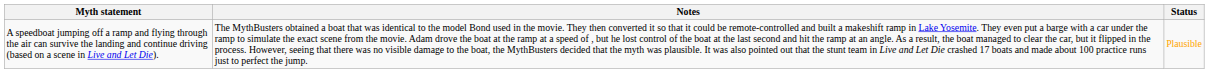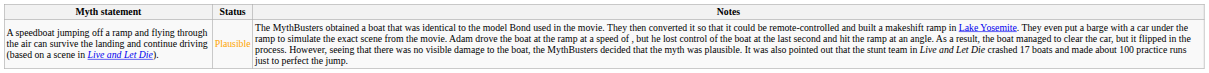columns swapped: (1184, 12) <-> (688, 12)
